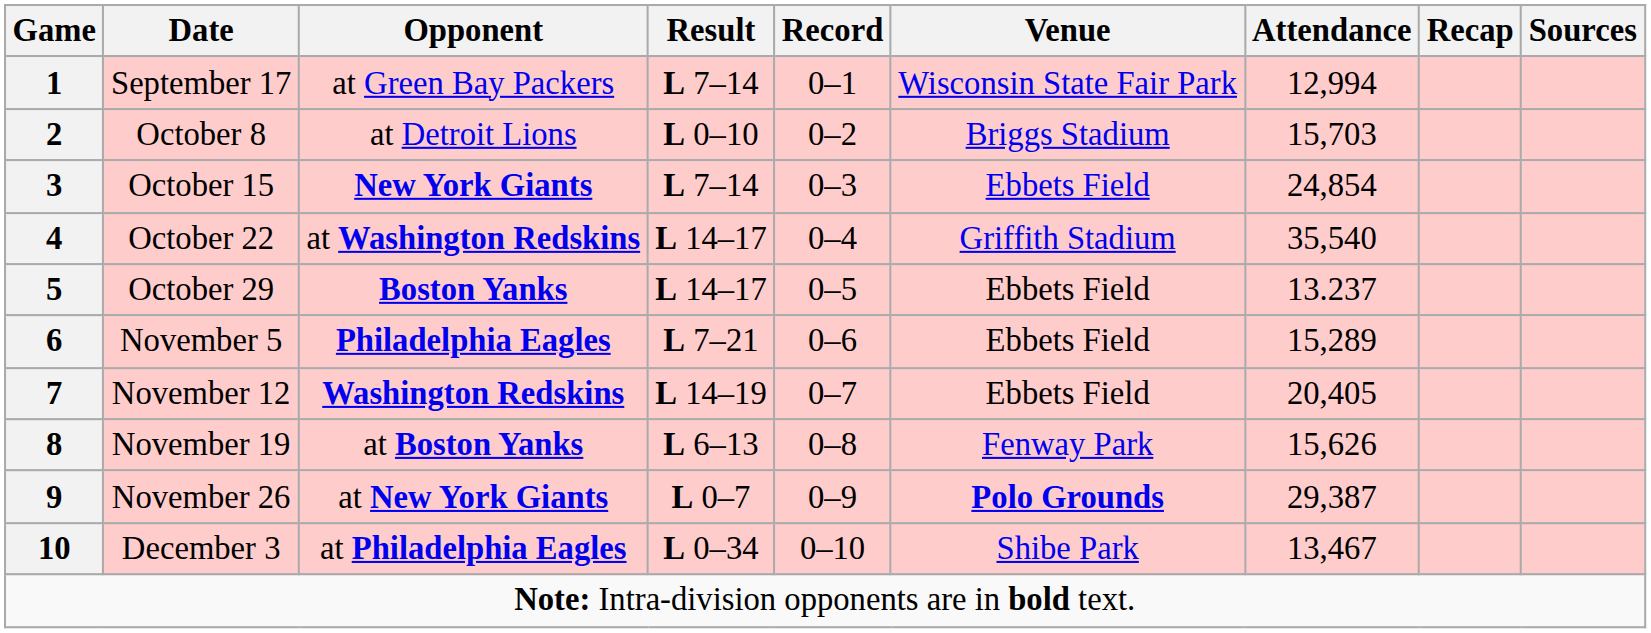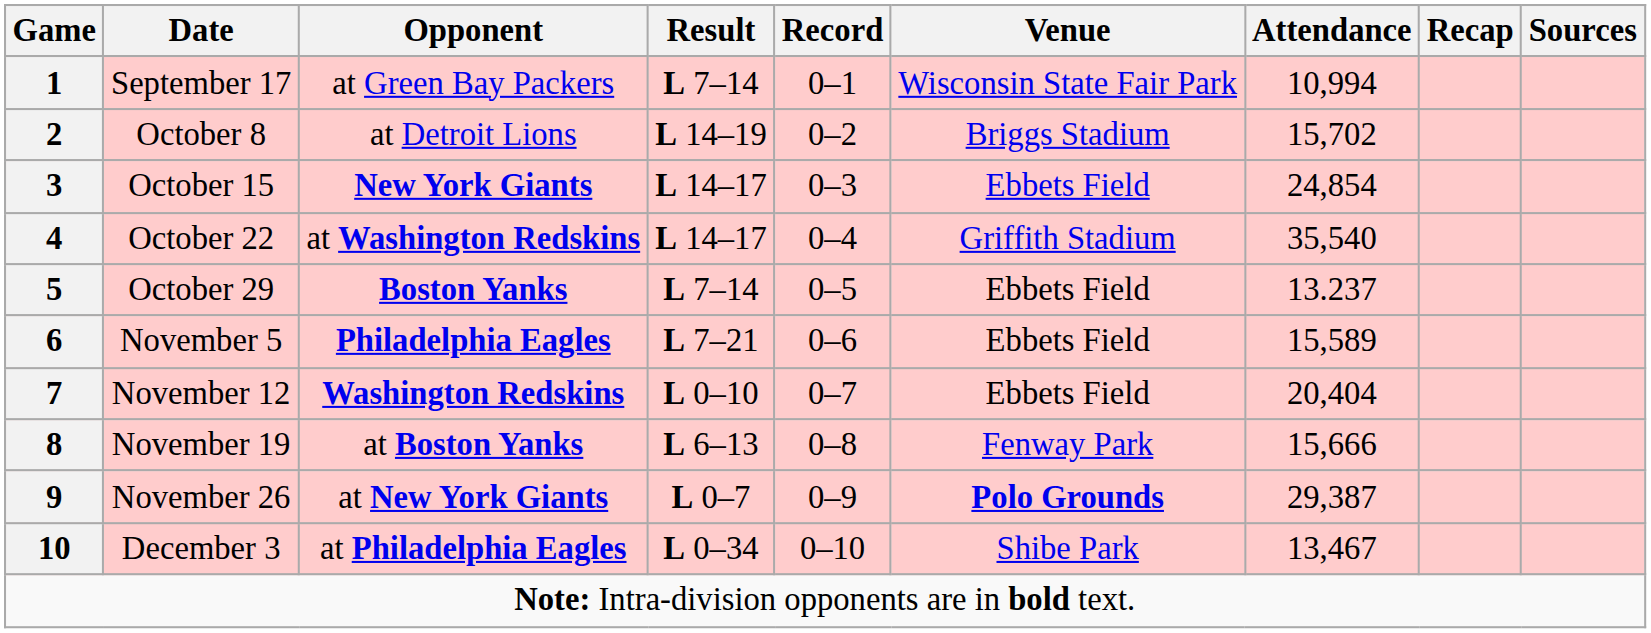(1332, 82) 12,994 -> (1332, 82) 10,994
(711, 133) L 0–10 -> (711, 133) L 14–19
(1332, 133) 15,703 -> (1332, 133) 15,702
(711, 185) L 7–14 -> (711, 185) L 14–17
(711, 289) L 14–17 -> (711, 289) L 7–14
(1332, 340) 15,289 -> (1332, 340) 15,589
(711, 392) L 14–19 -> (711, 392) L 0–10
(1332, 392) 20,405 -> (1332, 392) 20,404
(1332, 444) 15,626 -> (1332, 444) 15,666
